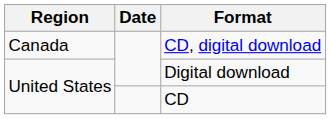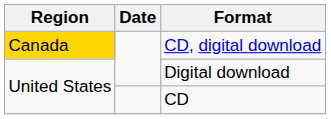(38, 45) no background -> (38, 45) gold background
